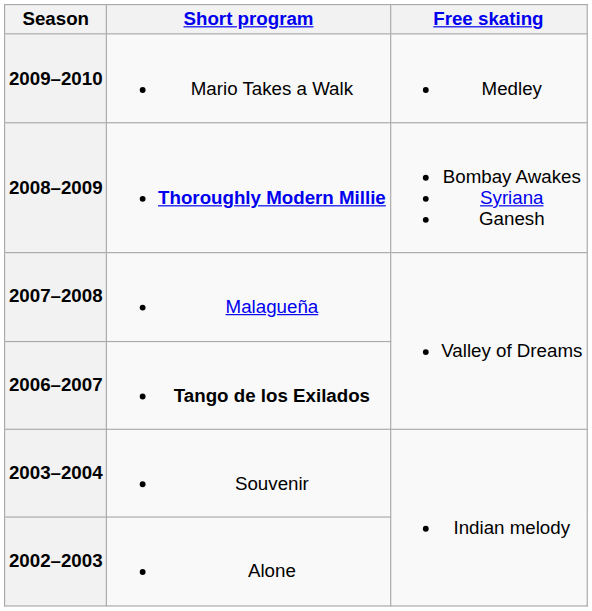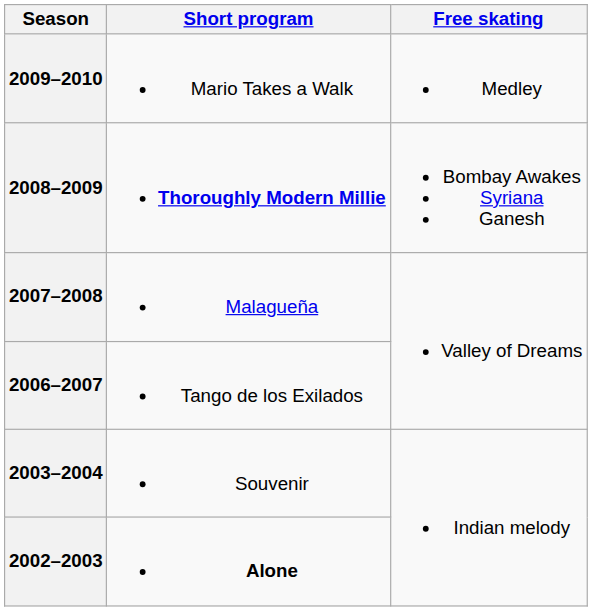(249, 396) bold -> (249, 396) normal
(249, 572) normal -> (249, 572) bold
